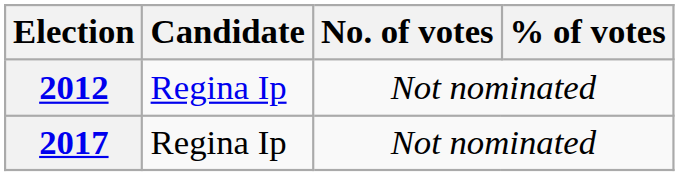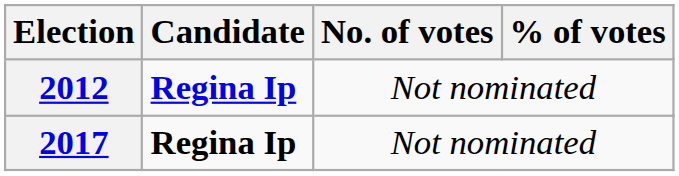(219, 87) normal -> (223, 87) bold
(219, 142) normal -> (223, 142) bold
